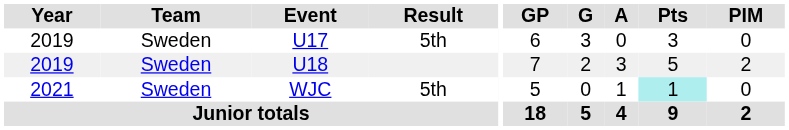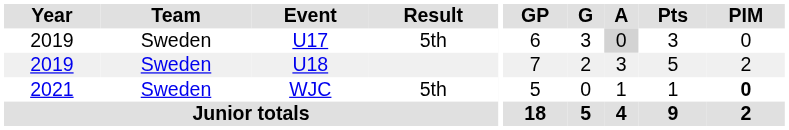(621, 40) no background -> (621, 40) lightgrey background
(673, 89) paleturquoise background -> (673, 89) no background
(746, 89) normal -> (746, 89) bold
